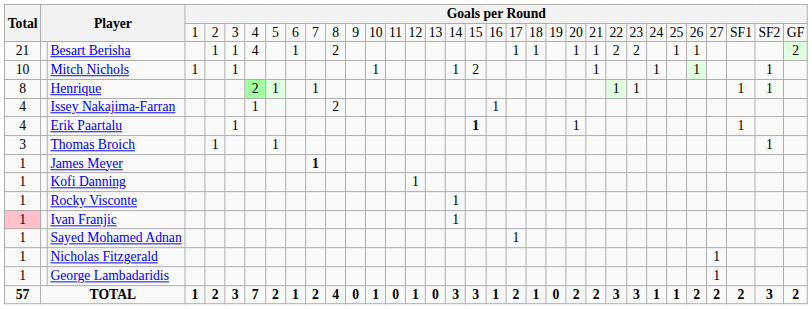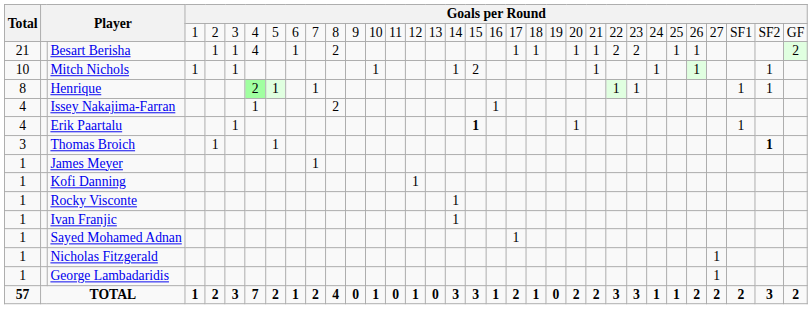(769, 145) normal -> (769, 145) bold
(316, 164) bold -> (316, 164) normal
(23, 220) pink background -> (23, 220) no background
